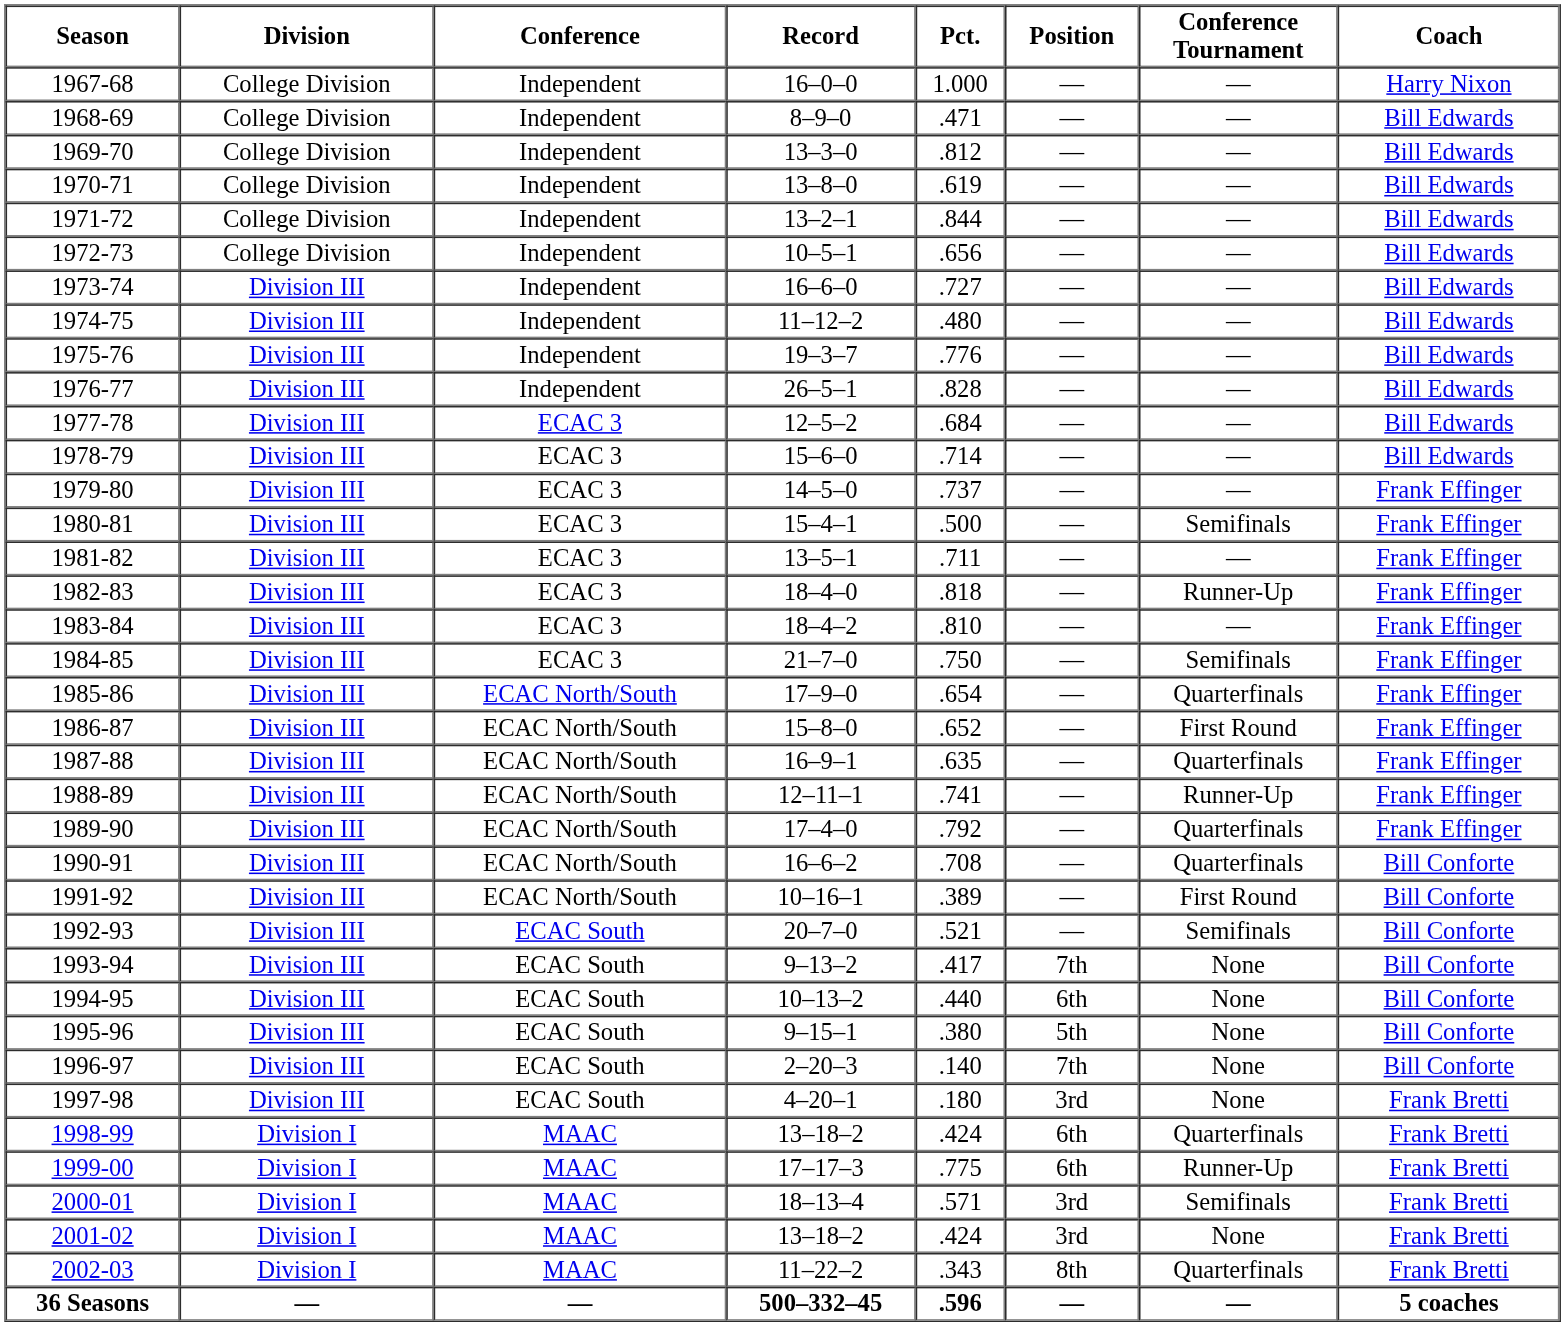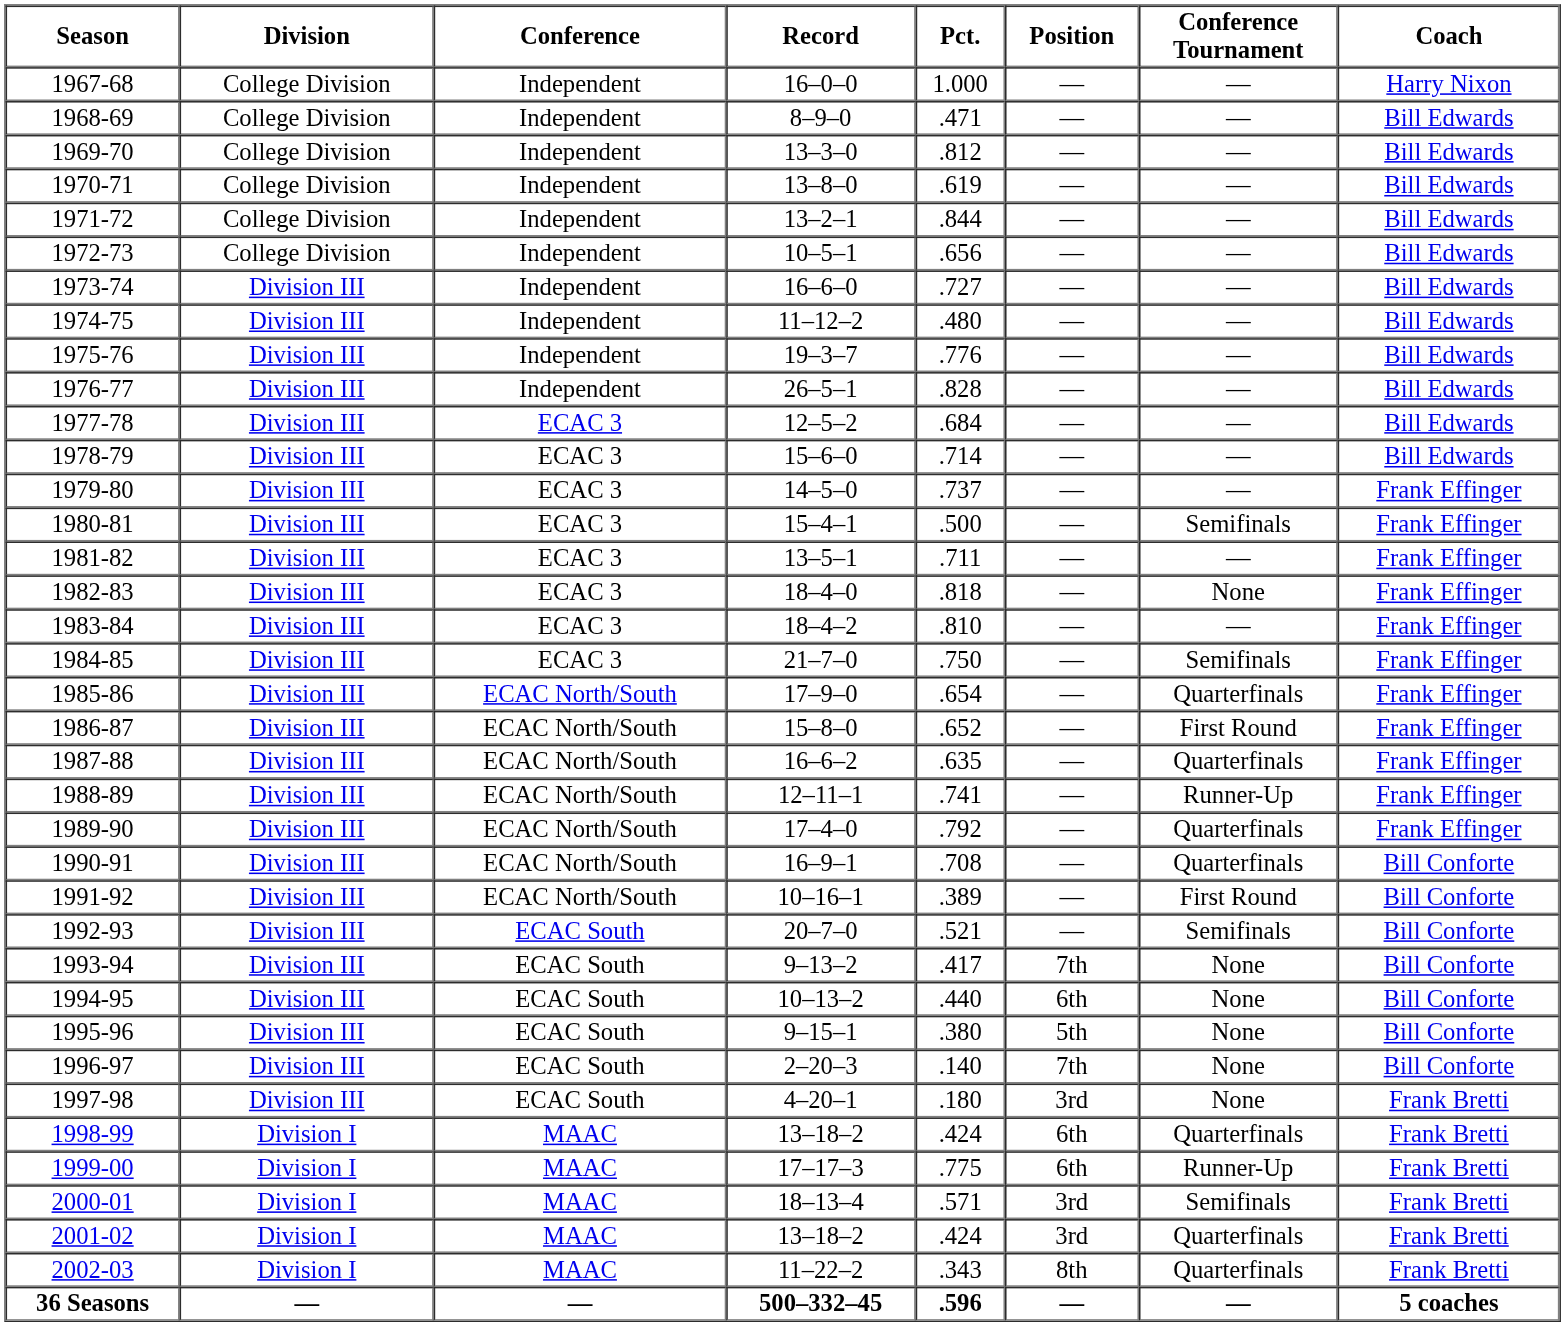(1238, 592) Runner-Up -> (1238, 592) None
(821, 761) 16–9–1 -> (821, 761) 16–6–2
(821, 863) 16–6–2 -> (821, 863) 16–9–1
(1238, 1235) None -> (1238, 1235) Quarterfinals
